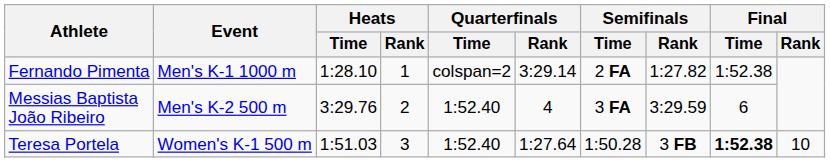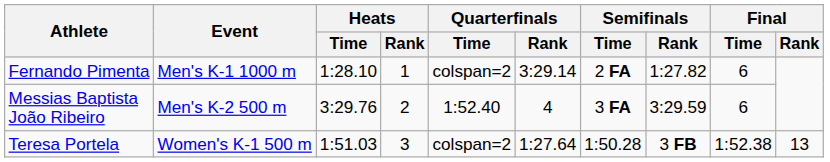(744, 71) 1:52.38 -> (743, 71) 6
(472, 144) 1:52.40 -> (472, 144) colspan=2
(744, 144) bold -> (743, 144) normal
(800, 144) 10 -> (799, 144) 13
